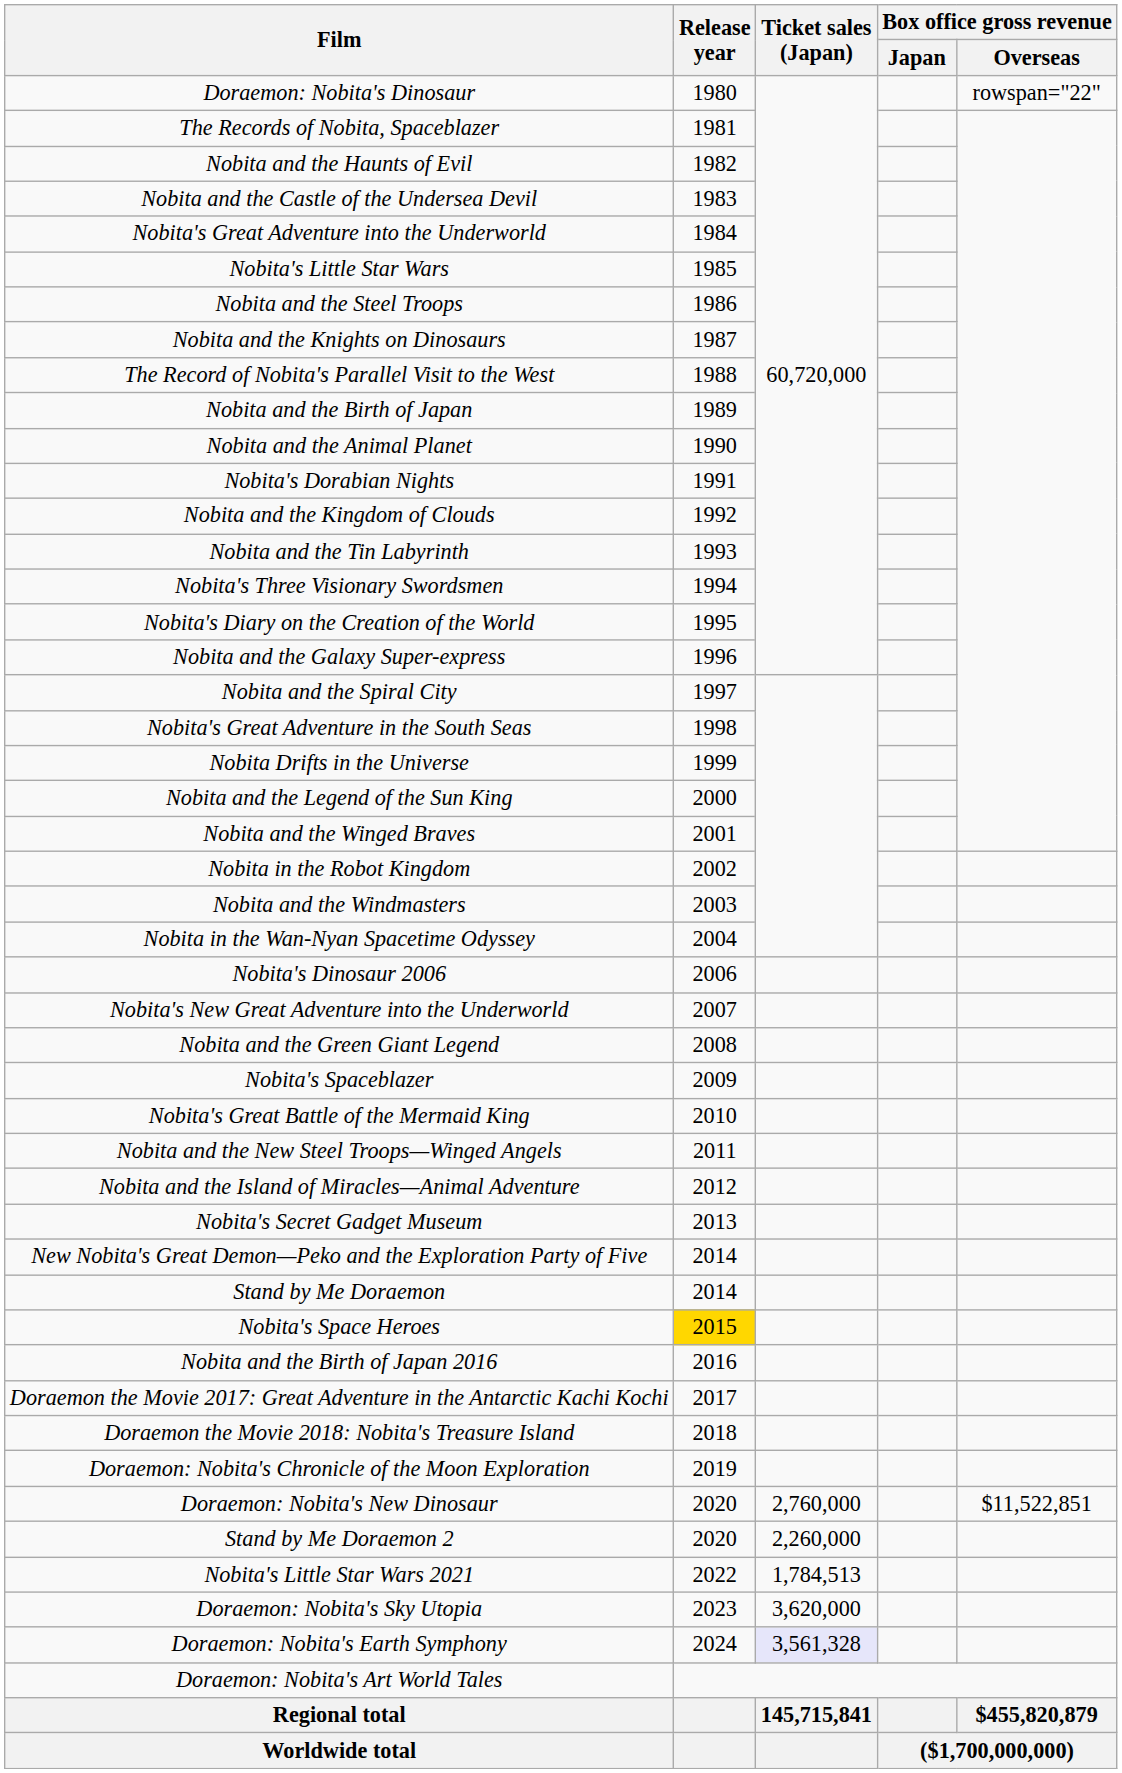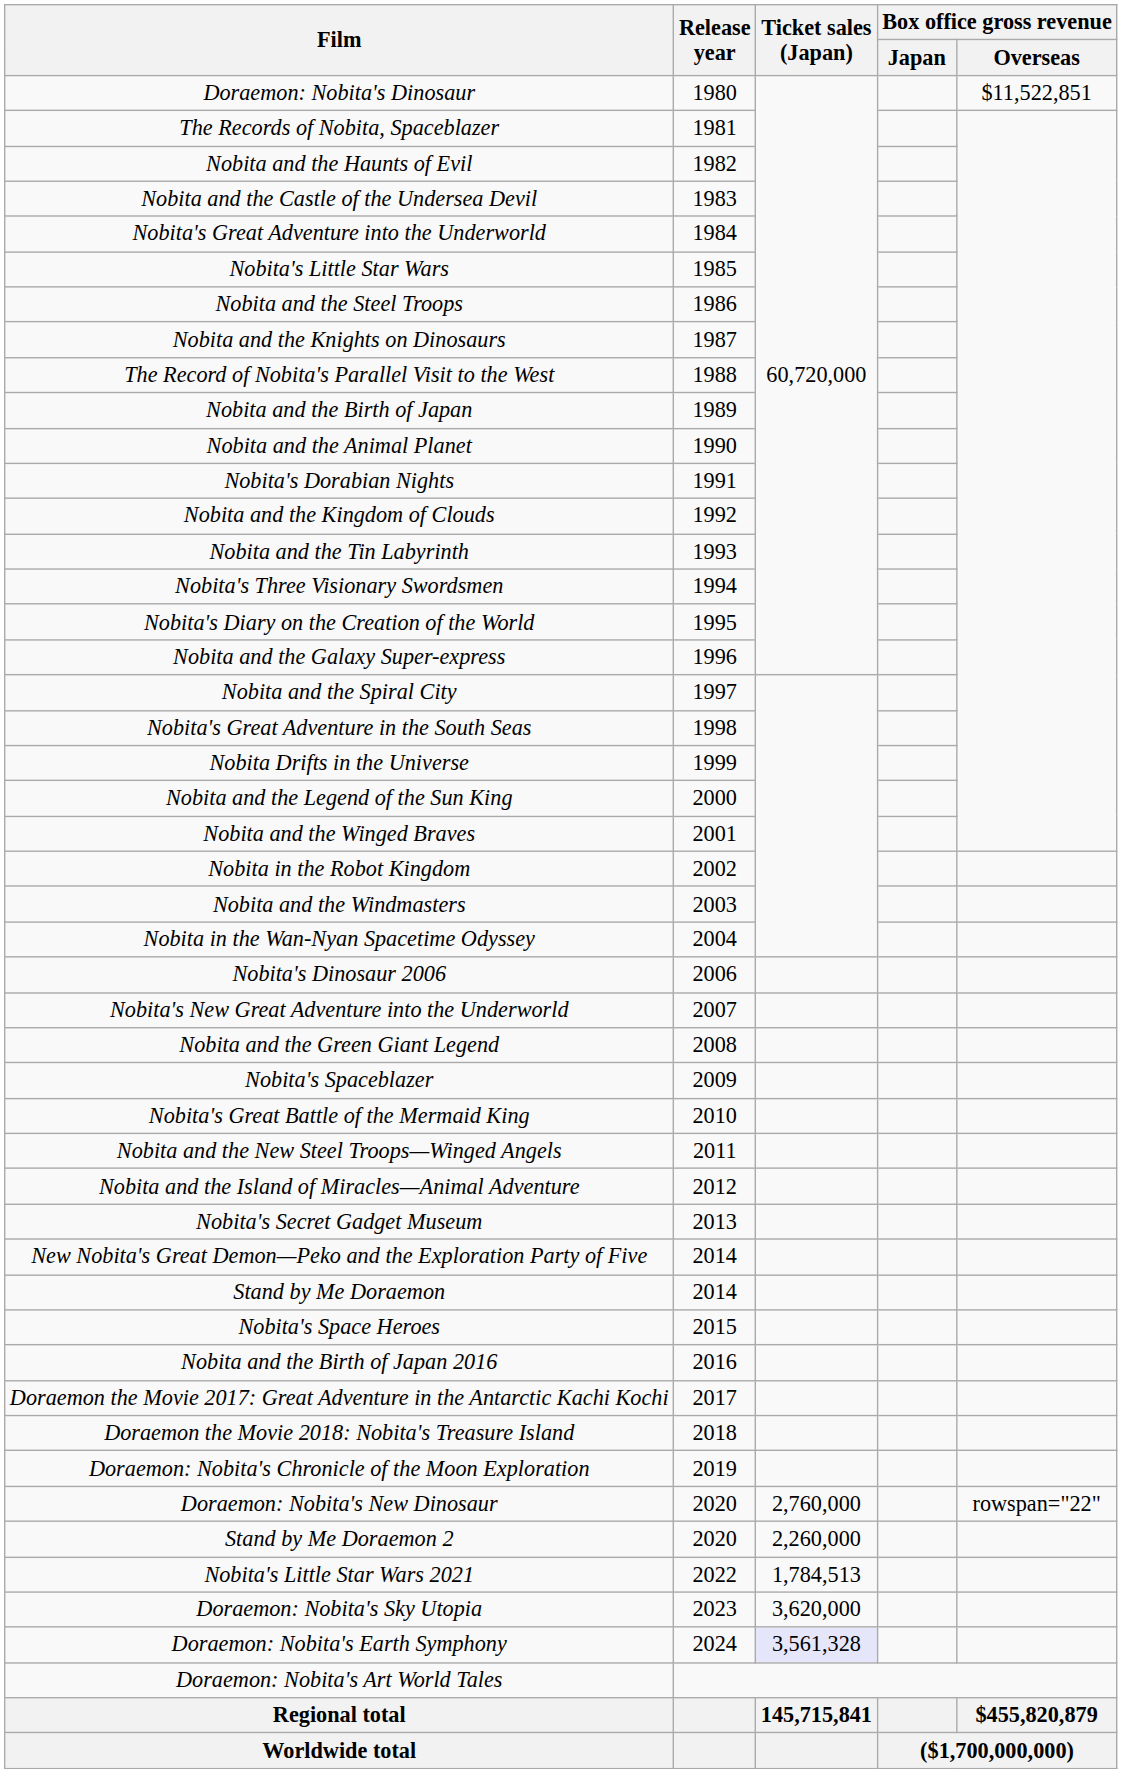(1037, 92) rowspan="22" -> (1037, 92) $11,522,851
(715, 1327) gold background -> (715, 1327) no background
(1037, 1503) $11,522,851 -> (1037, 1503) rowspan="22"
